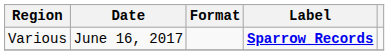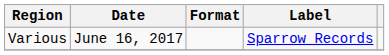(310, 39) bold -> (310, 39) normal
